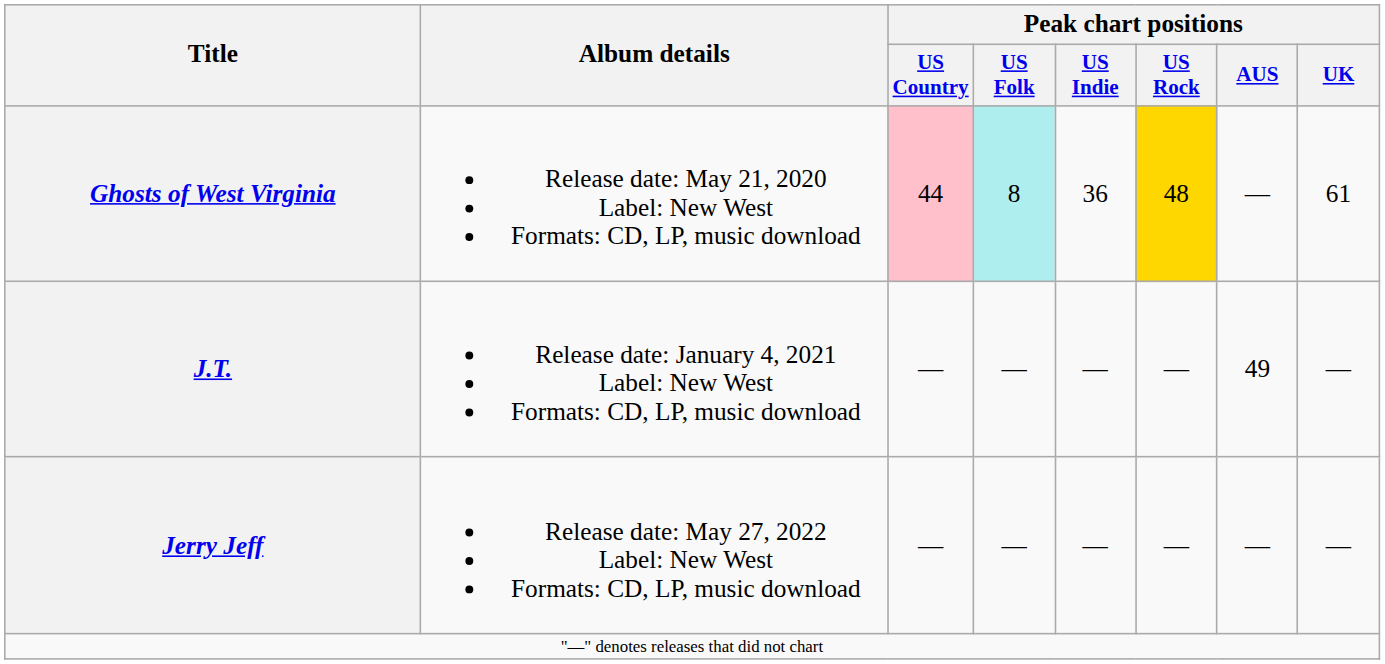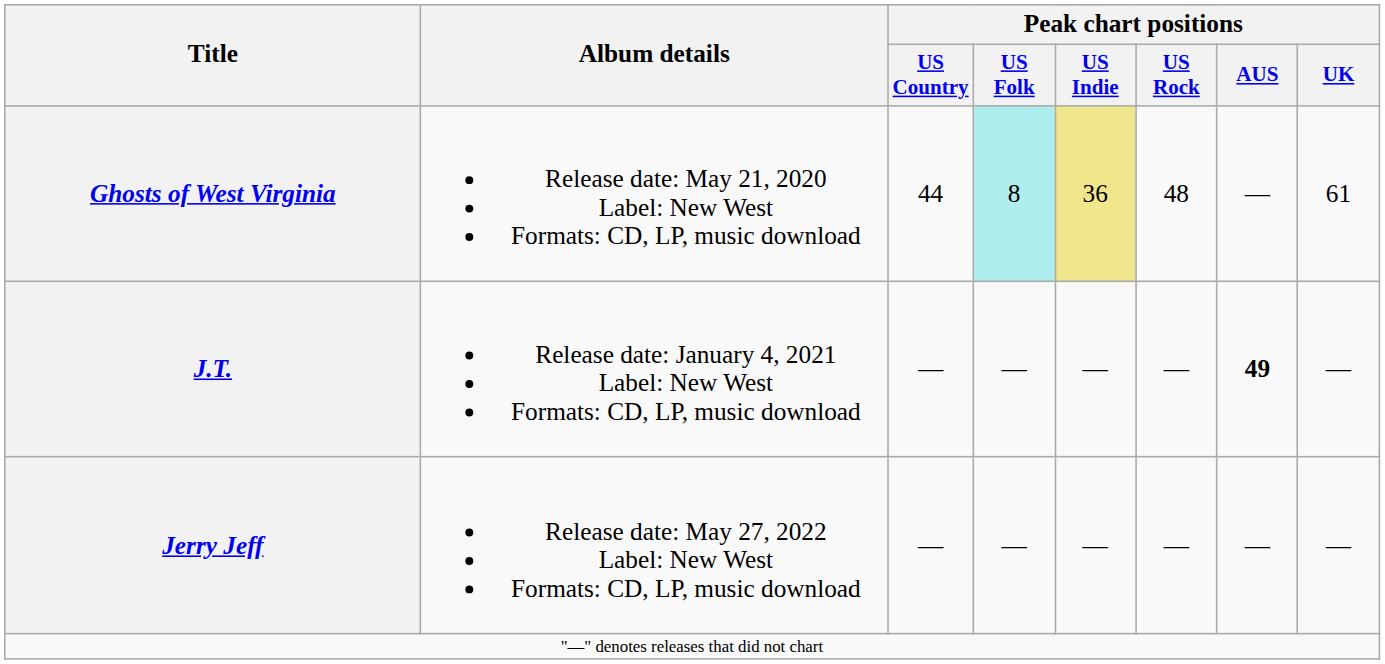(931, 193) pink background -> (931, 193) no background
(1095, 193) no background -> (1095, 193) khaki background
(1176, 193) gold background -> (1176, 193) no background
(1257, 369) normal -> (1257, 369) bold
